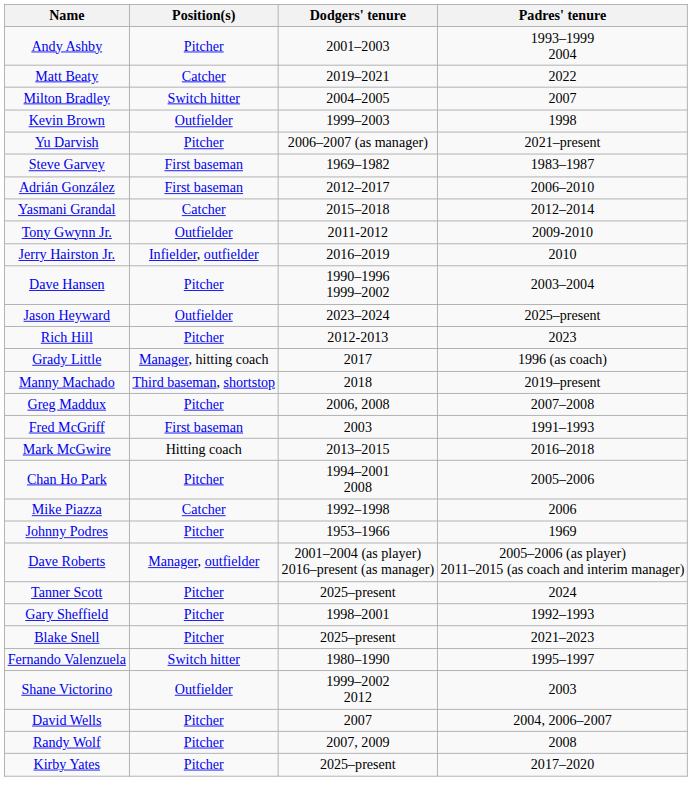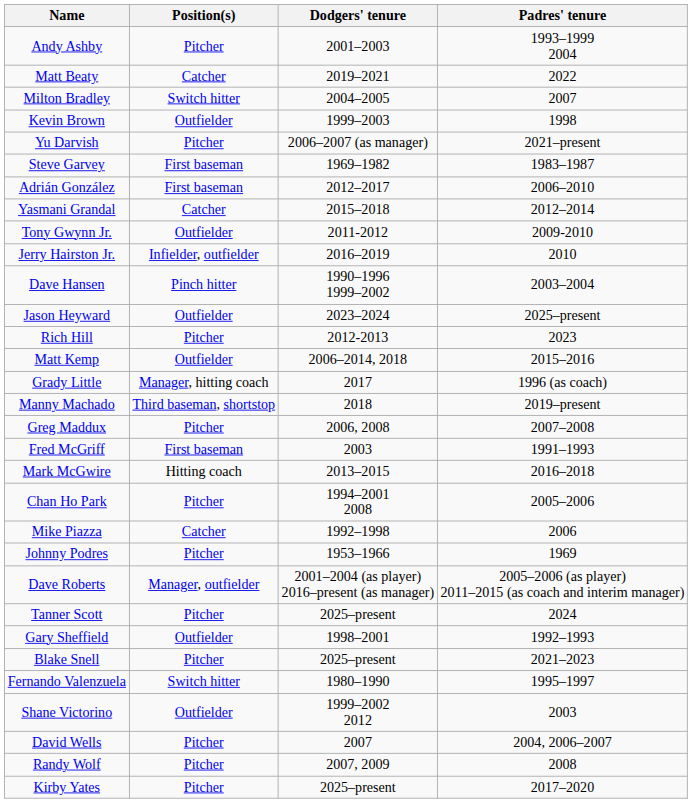(204, 285) Pitcher -> (204, 285) Pinch hitter
+ row: (67, 359)
(204, 614) Pitcher -> (204, 637) Outfielder
